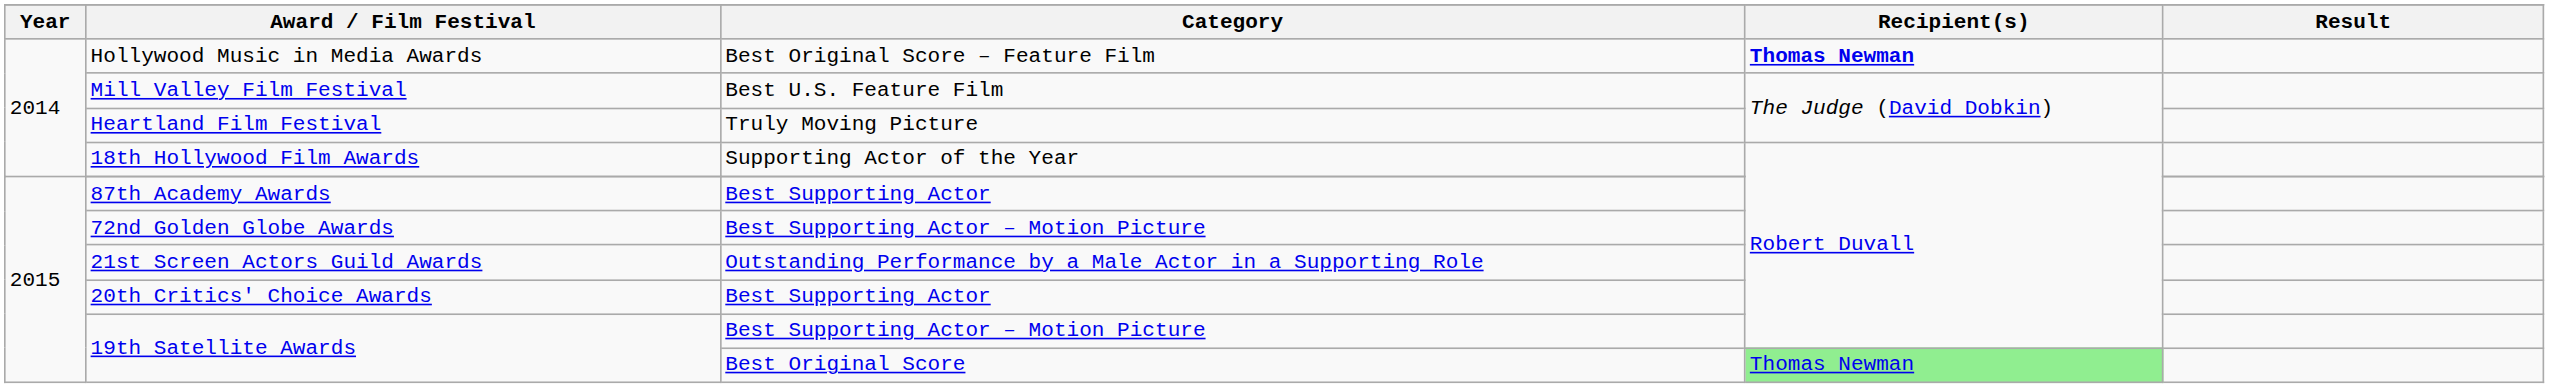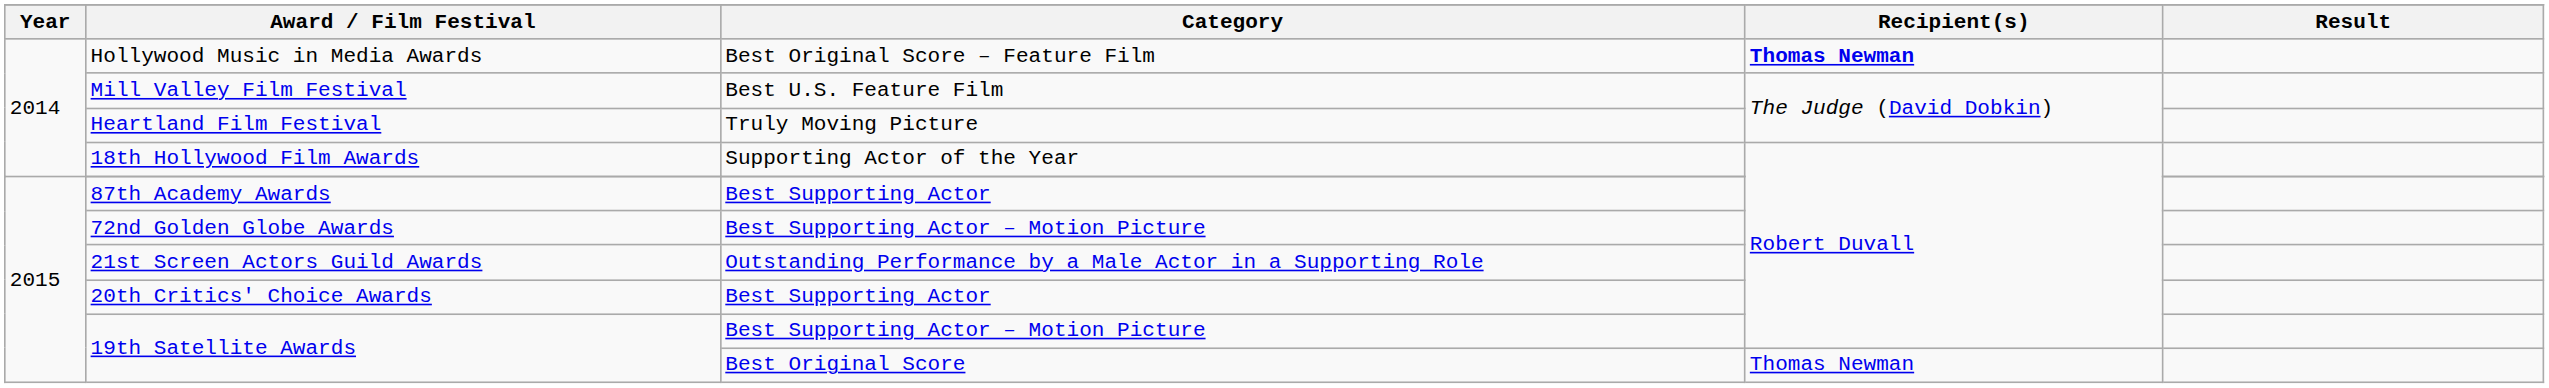(1832, 365) lightgreen background -> (1832, 365) no background
